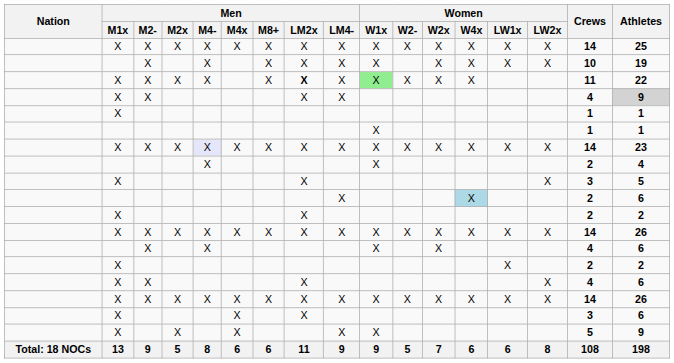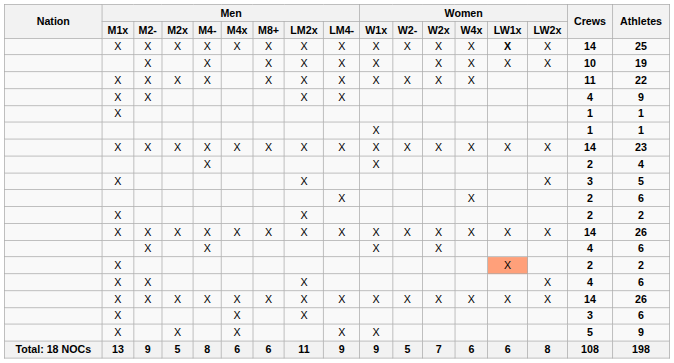(508, 47) normal -> (508, 47) bold
(304, 81) bold -> (304, 81) normal
(376, 81) lightgreen background -> (376, 81) no background
(641, 97) lightgrey background -> (641, 97) no background
(207, 148) lavender background -> (207, 148) no background
(471, 198) lightblue background -> (471, 198) no background
(508, 266) no background -> (508, 266) lightsalmon background
